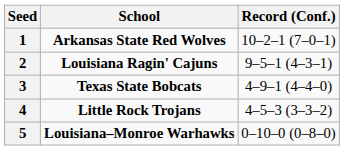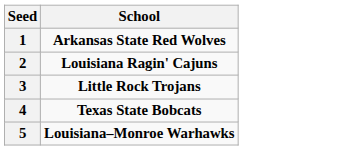- column: (289, 16)
(139, 86) Texas State Bobcats -> (139, 86) Little Rock Trojans
(139, 110) Little Rock Trojans -> (139, 110) Texas State Bobcats
